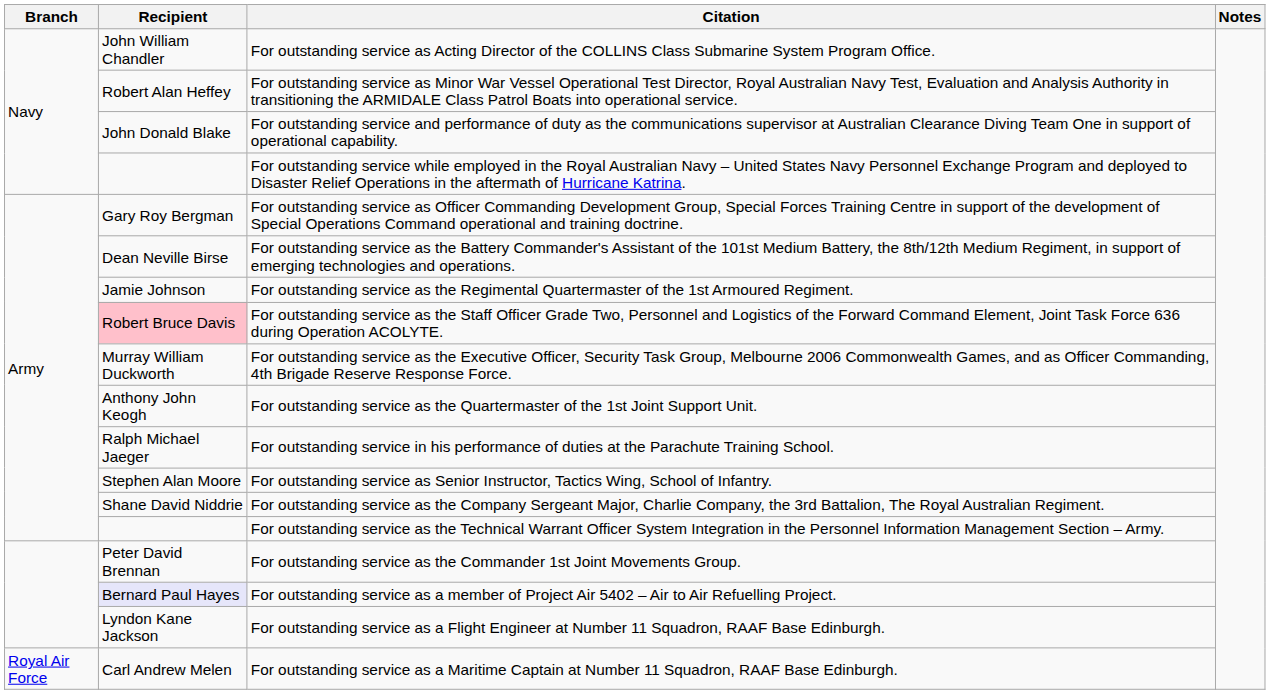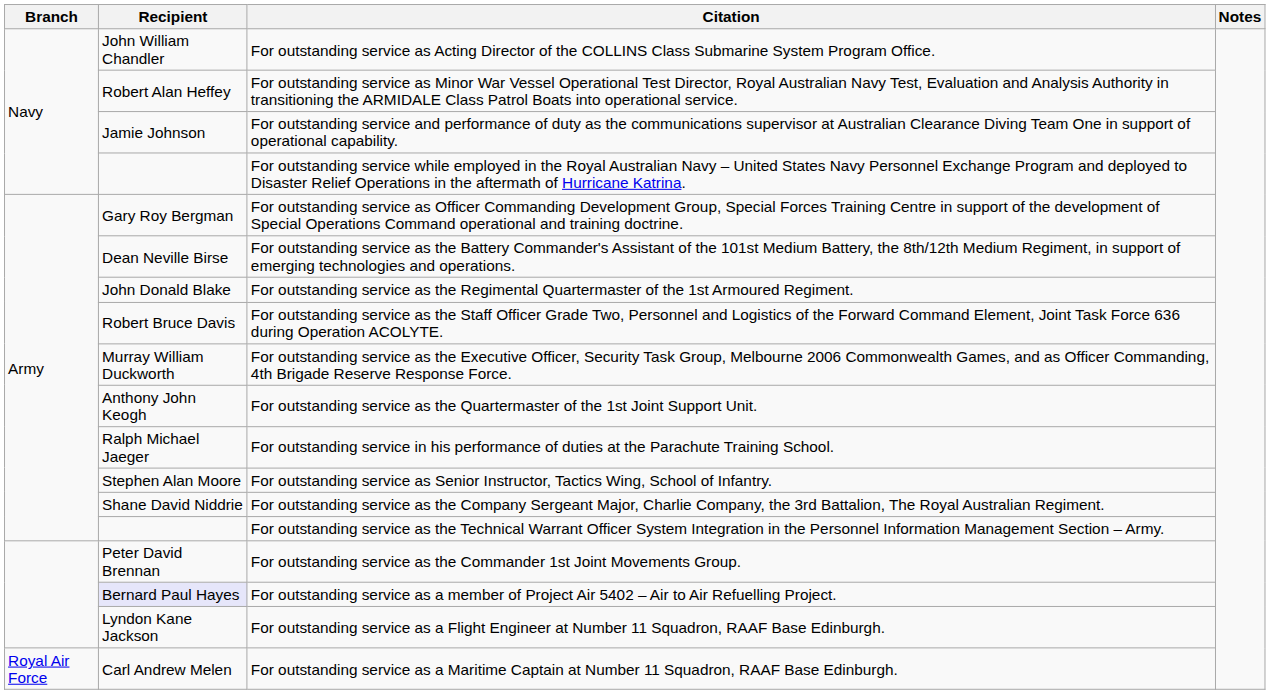(166, 133) John Donald Blake -> (154, 133) Jamie Johnson
(154, 290) Jamie Johnson -> (166, 290) John Donald Blake
(169, 323) pink background -> (169, 323) no background
